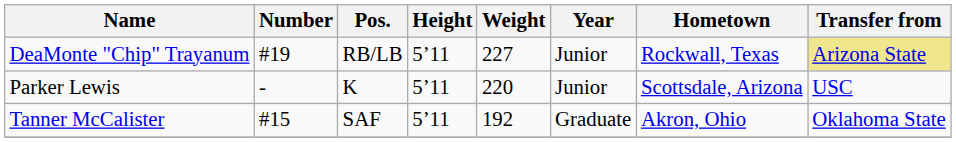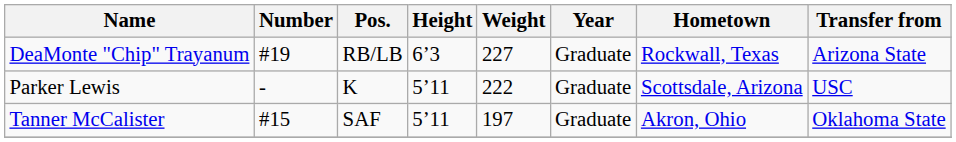(431, 53) 5’11 -> (426, 53) 6’3
(581, 53) Junior -> (593, 53) Graduate
(869, 53) khaki background -> (869, 53) no background
(498, 86) 220 -> (498, 86) 222
(581, 86) Junior -> (593, 86) Graduate
(498, 119) 192 -> (498, 119) 197
